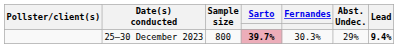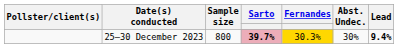(308, 36) no background -> (308, 36) gold background
(351, 36) 29% -> (351, 36) 30%
